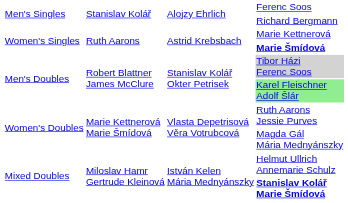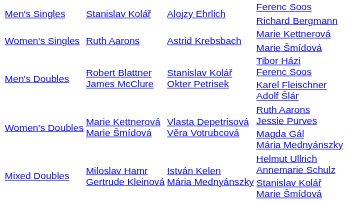(291, 47) bold -> (289, 47) normal
(284, 66) lightgrey background -> (284, 66) no background
(292, 91) lightgreen background -> (292, 91) no background
(292, 188) bold -> (289, 188) normal
